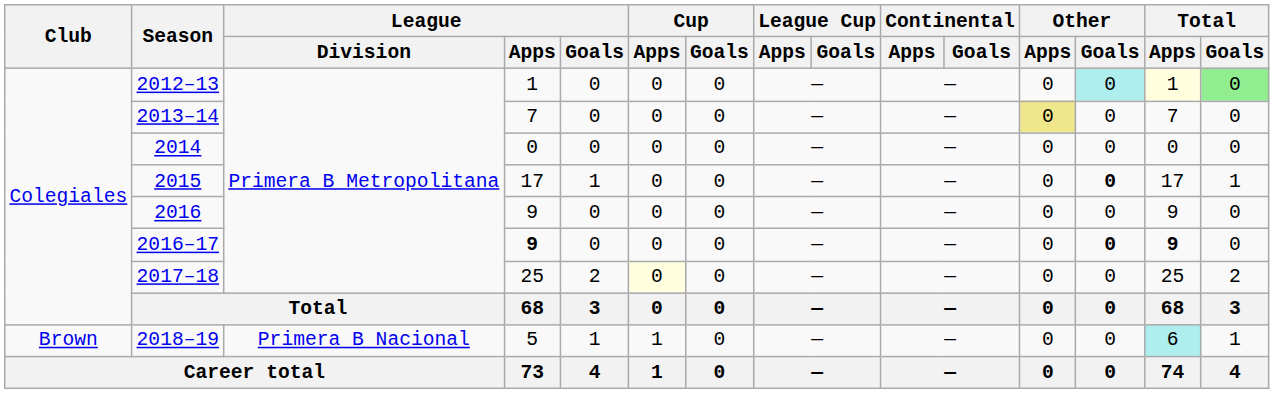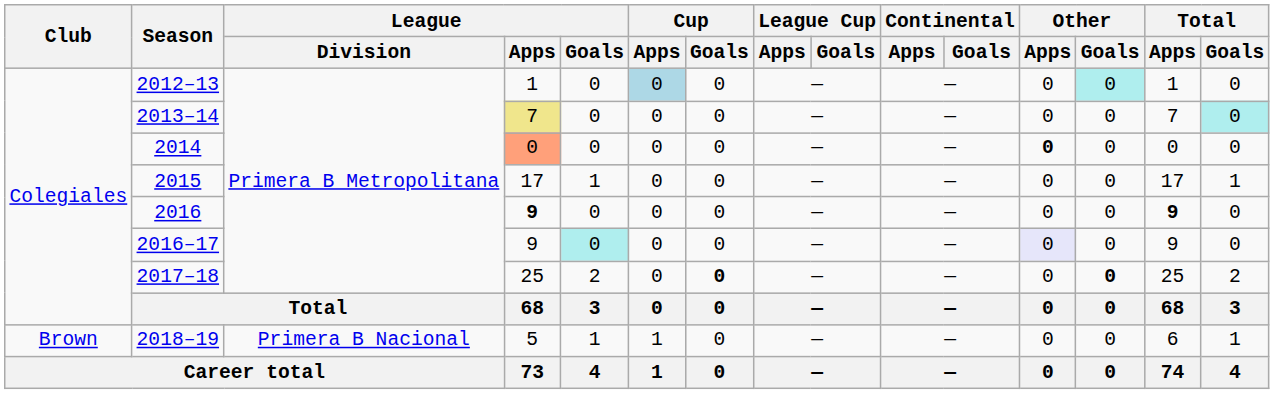(657, 85) no background -> (657, 85) lightblue background
(1173, 85) lightyellow background -> (1173, 85) no background
(1235, 85) lightgreen background -> (1235, 85) no background
(532, 117) no background -> (532, 117) khaki background
(1048, 117) khaki background -> (1048, 117) no background
(1235, 117) no background -> (1235, 117) paleturquoise background
(532, 149) no background -> (532, 149) lightsalmon background
(1048, 149) normal -> (1048, 149) bold
(1110, 181) bold -> (1110, 181) normal
(532, 213) normal -> (532, 213) bold
(1173, 213) normal -> (1173, 213) bold
(532, 245) bold -> (532, 245) normal
(595, 245) no background -> (595, 245) paleturquoise background
(1048, 245) no background -> (1048, 245) lavender background
(1110, 245) bold -> (1110, 245) normal
(1173, 245) bold -> (1173, 245) normal
(657, 277) lightyellow background -> (657, 277) no background
(719, 277) normal -> (719, 277) bold
(1110, 277) normal -> (1110, 277) bold
(1173, 341) paleturquoise background -> (1173, 341) no background
